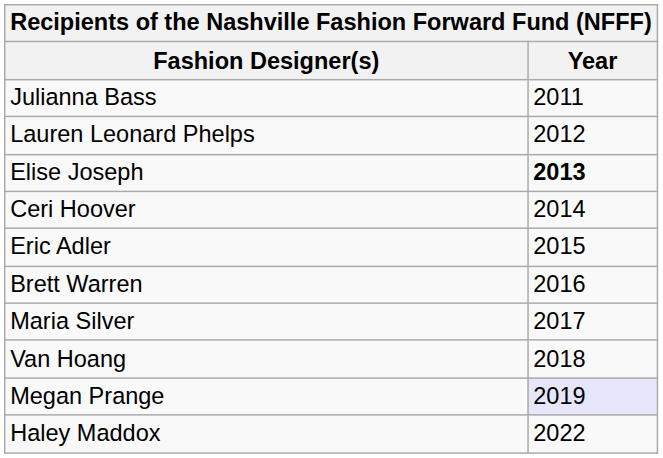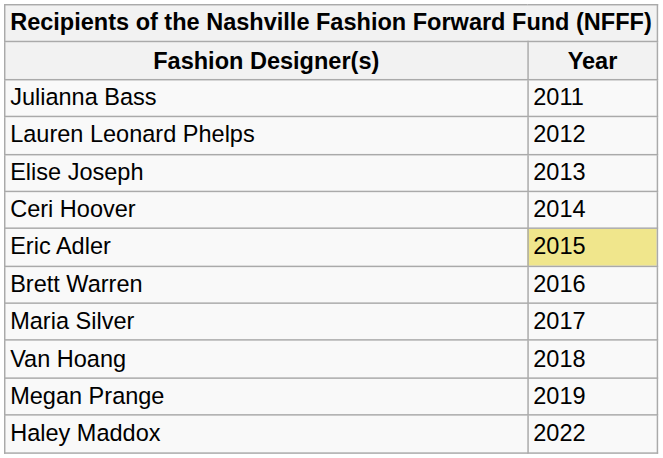(559, 172) bold -> (559, 172) normal
(559, 246) no background -> (559, 246) khaki background
(559, 396) lavender background -> (559, 396) no background
